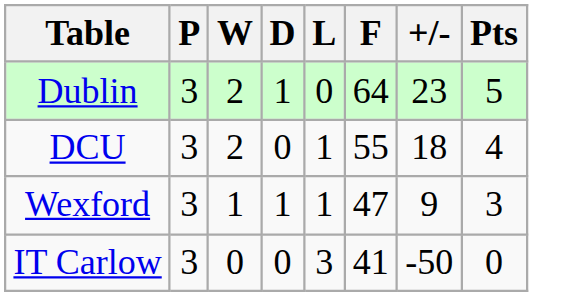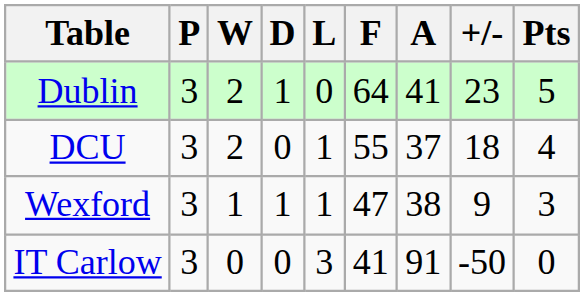+ column: (423, 33)
